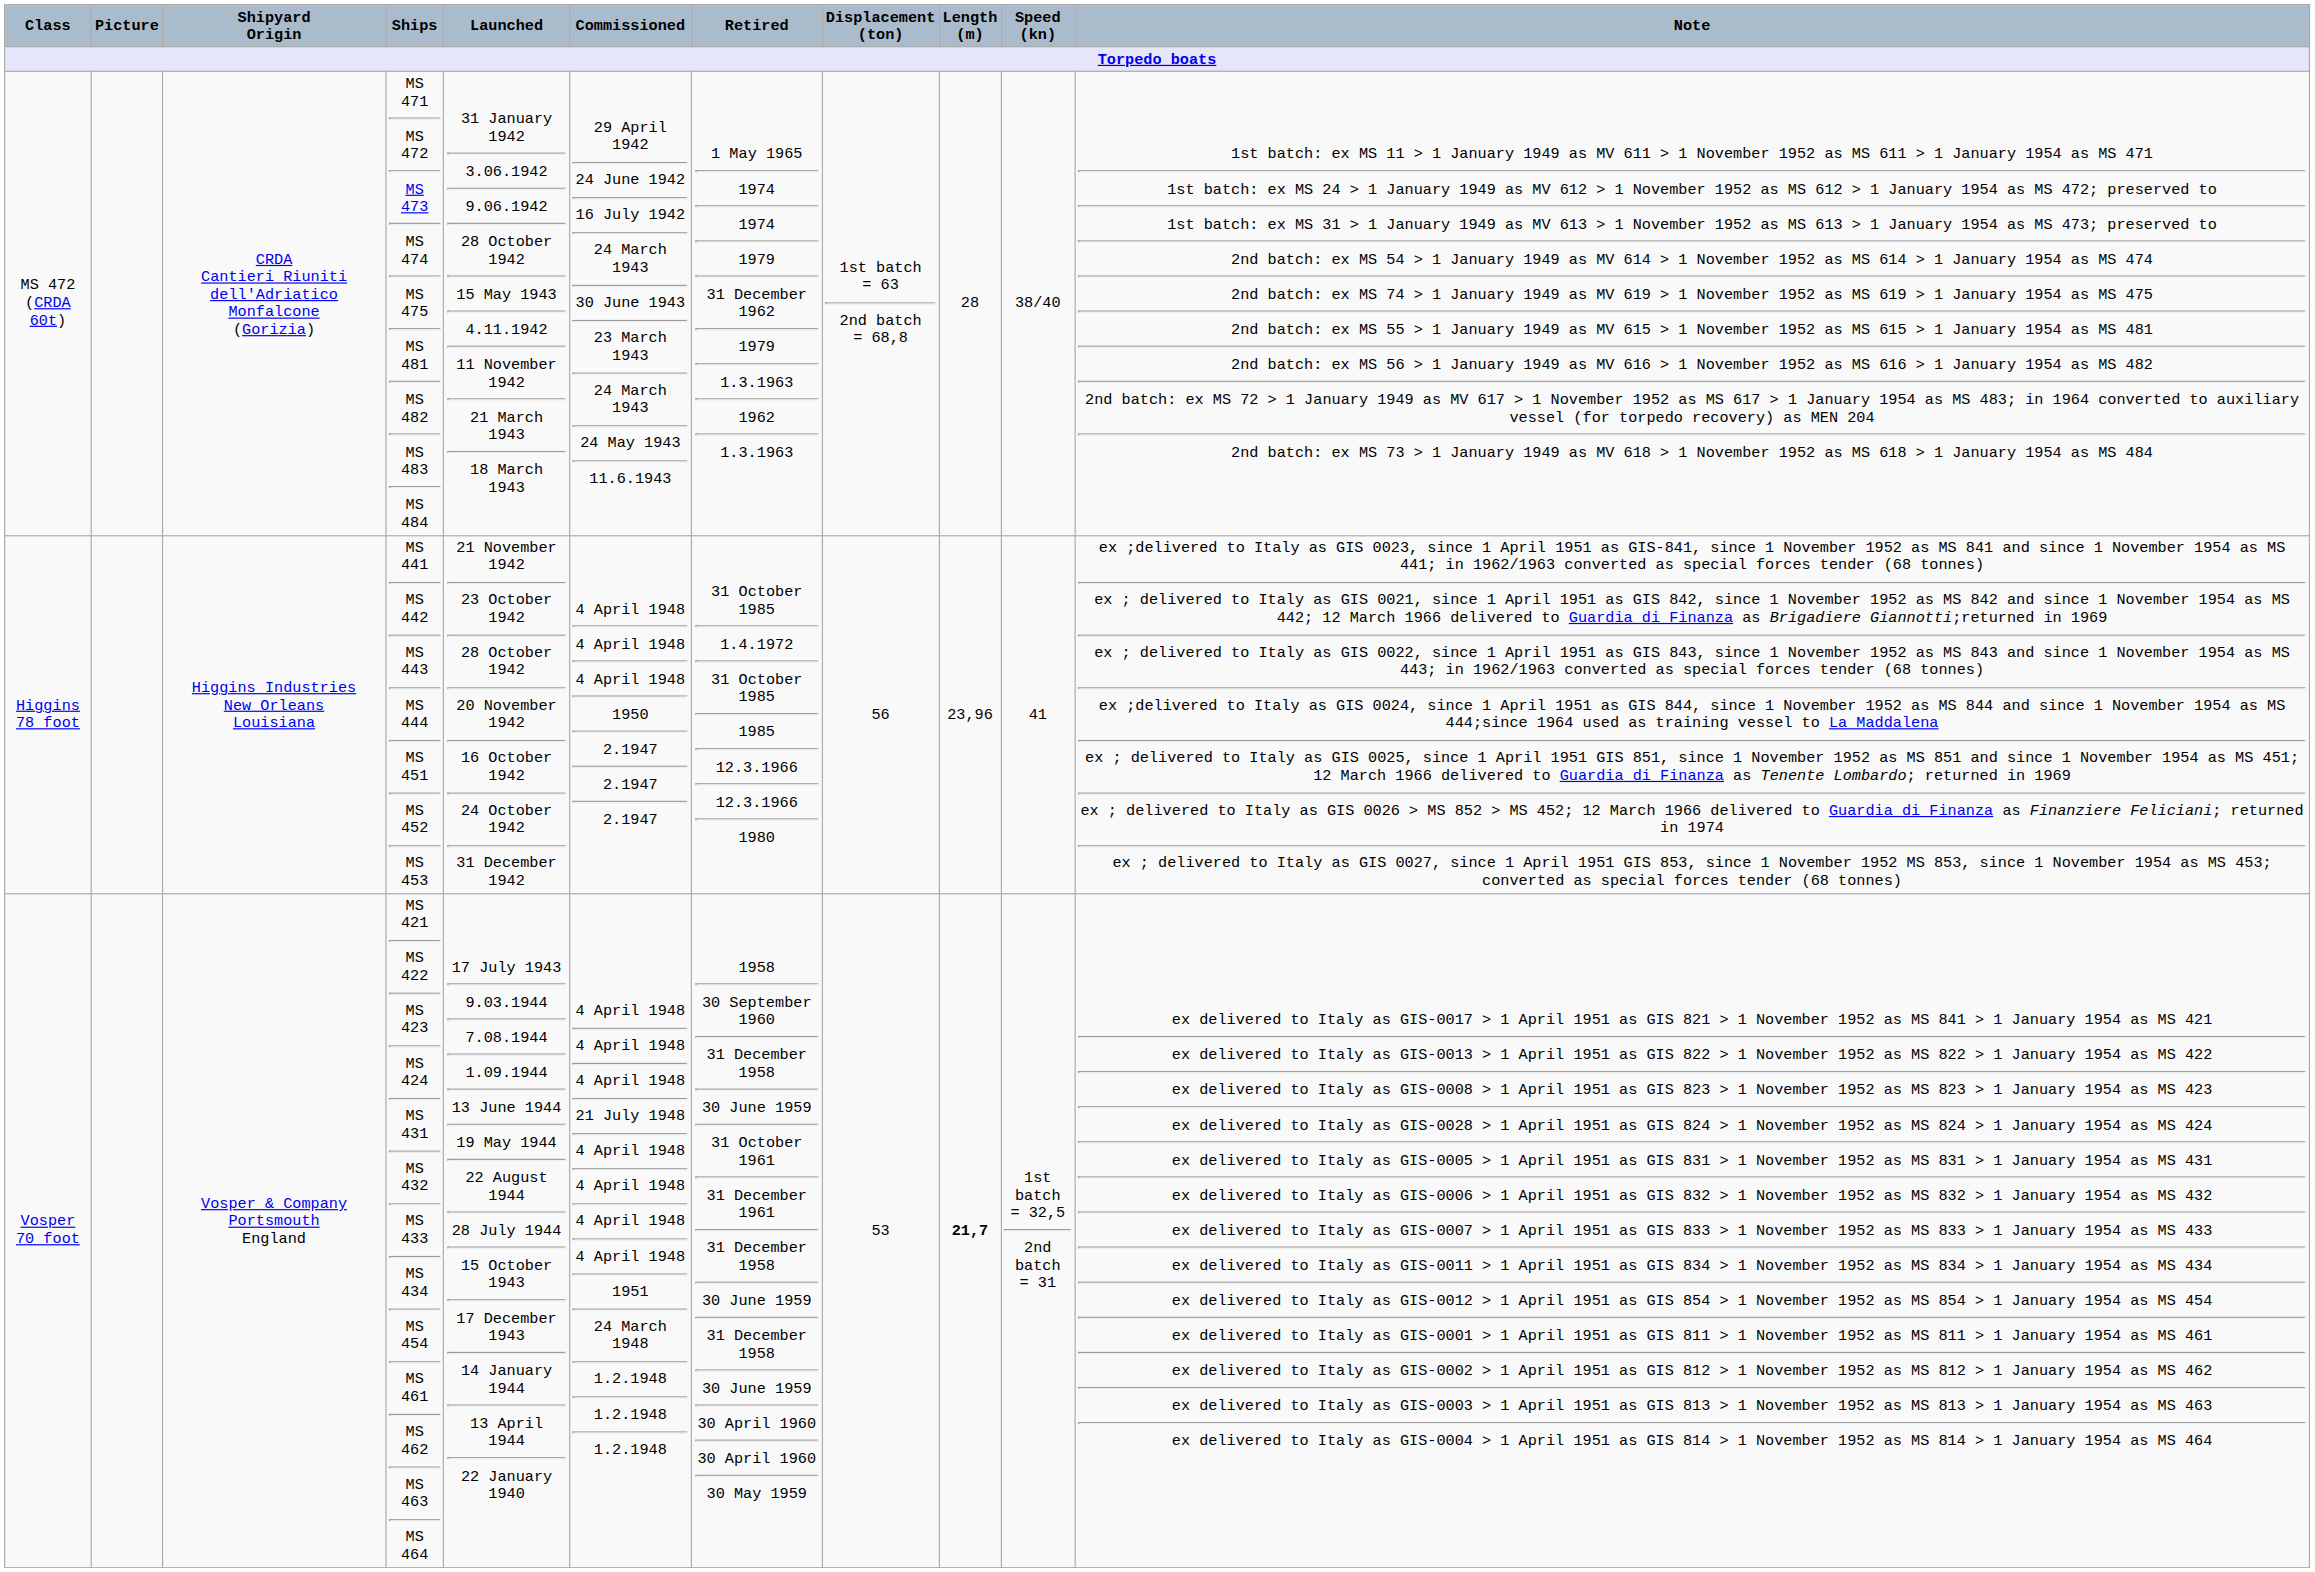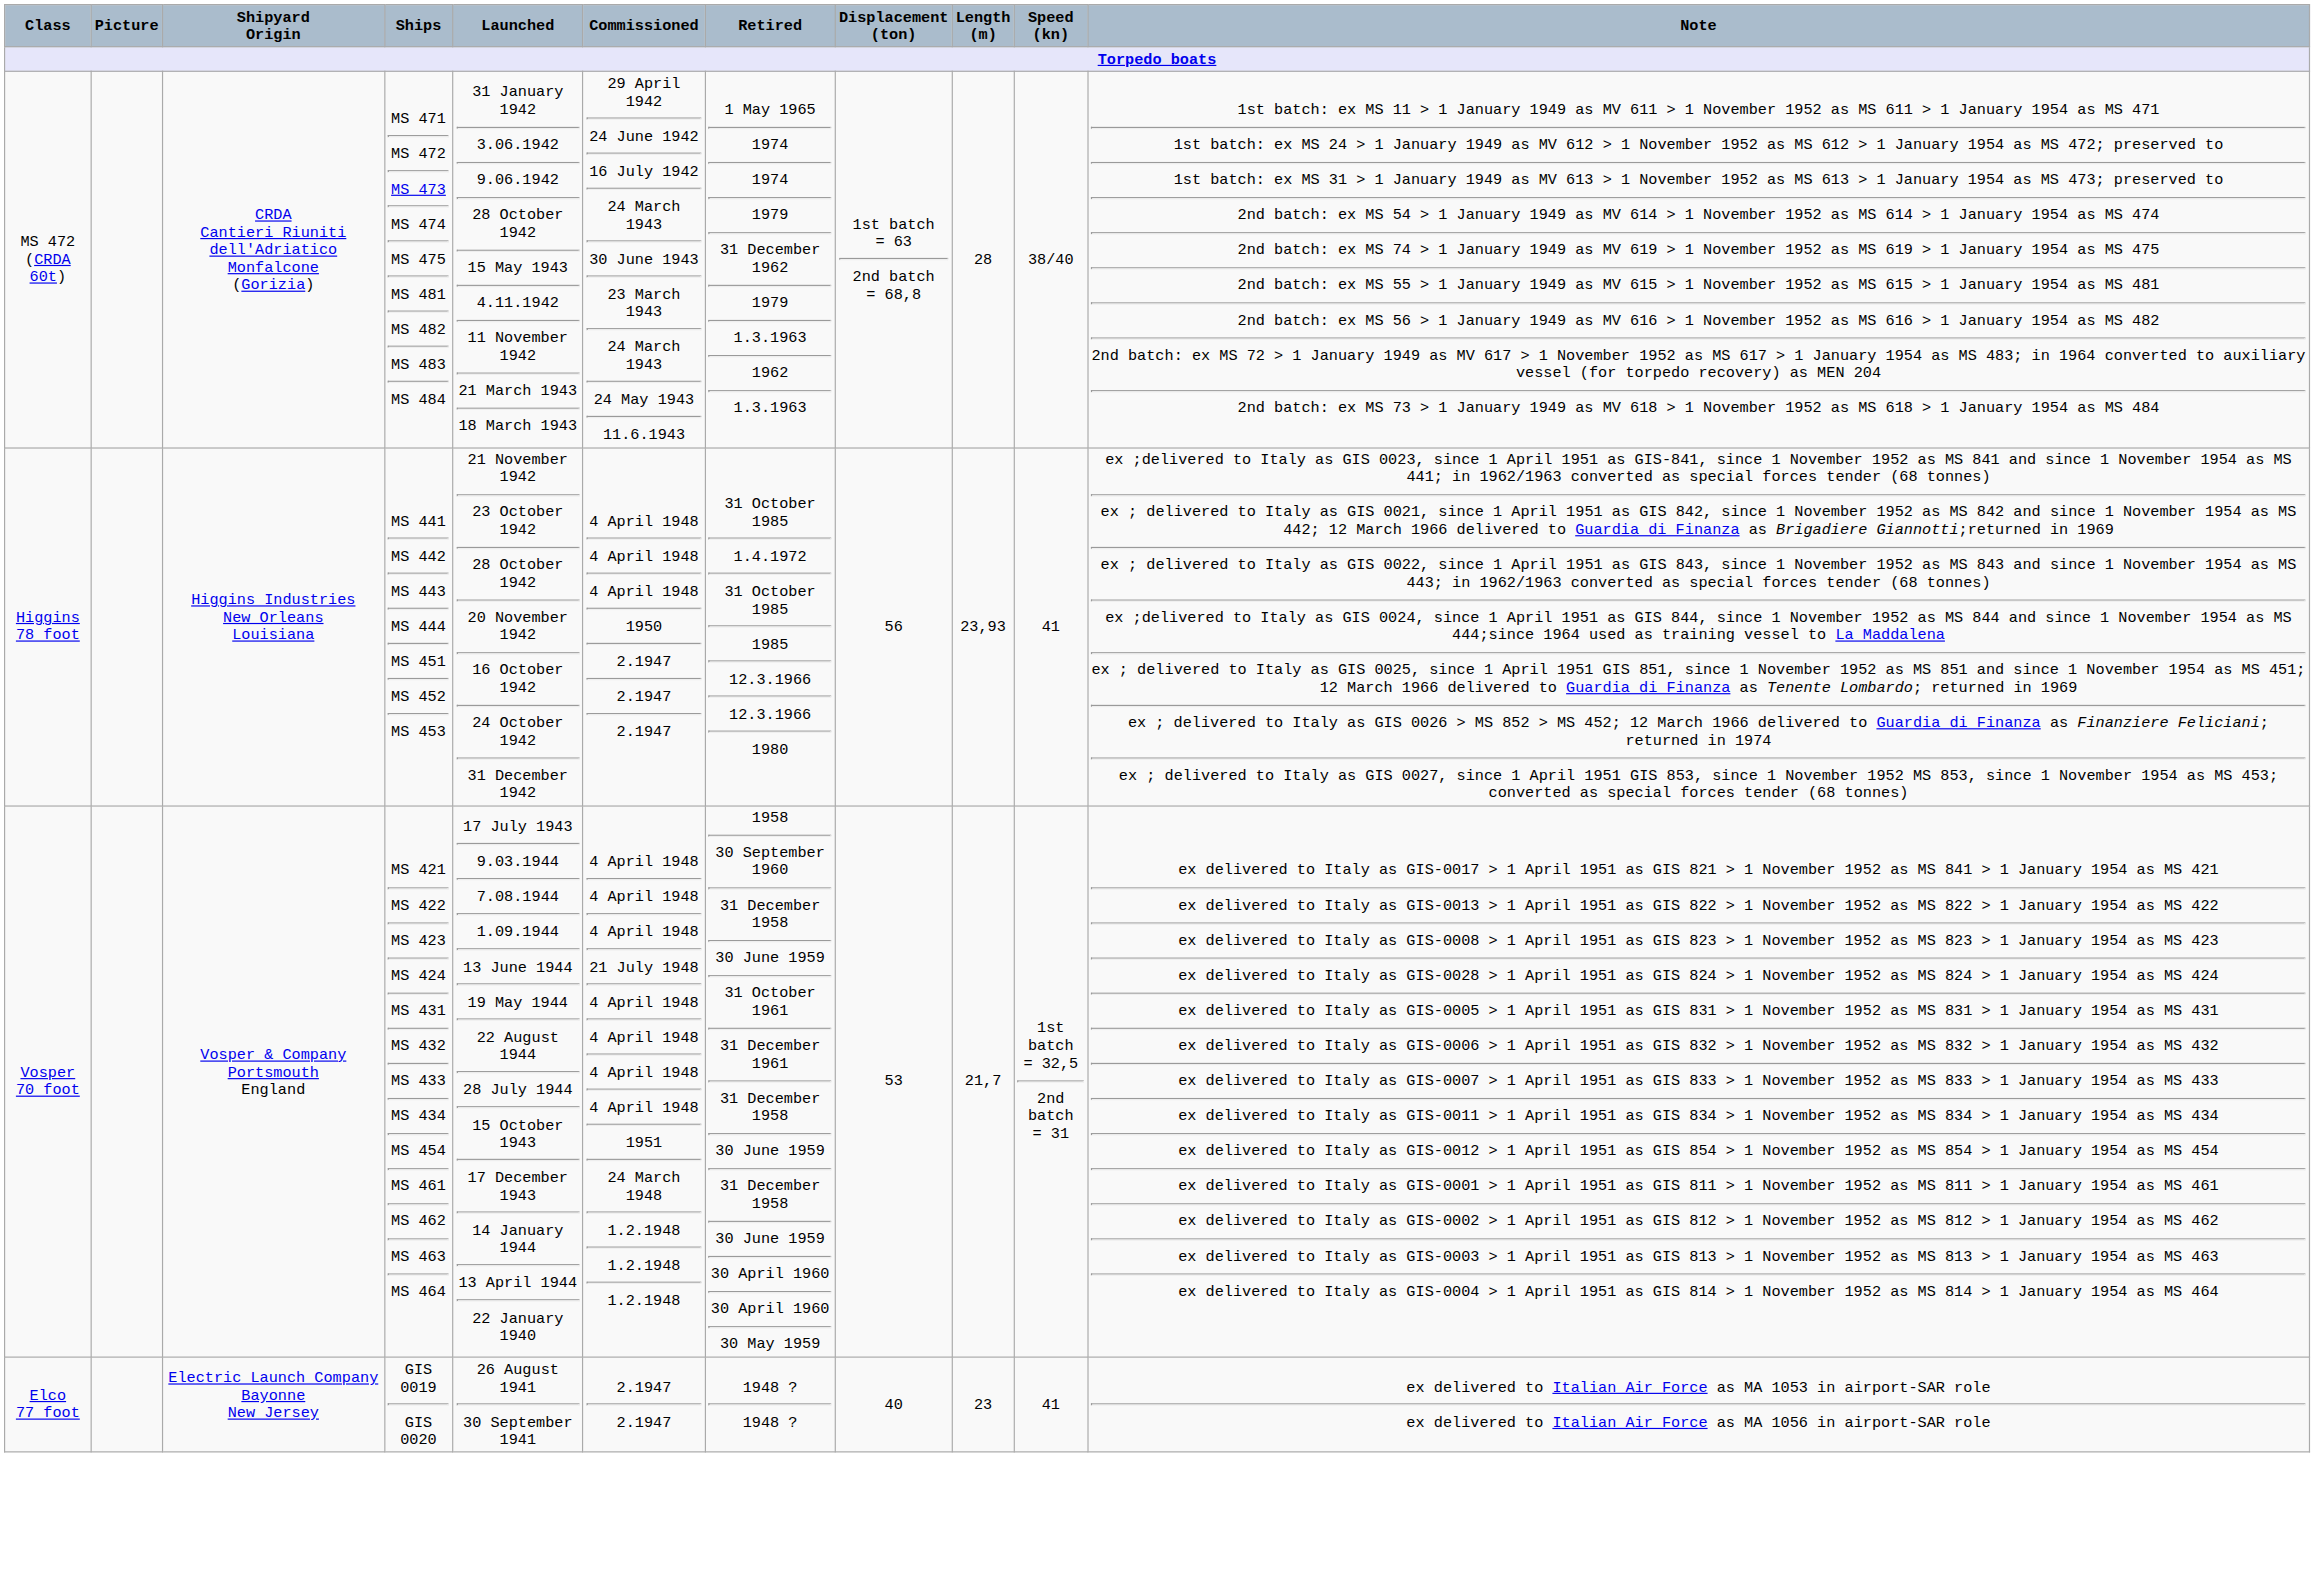(970, 714) 23,96 -> (983, 627) 23,93
(970, 1231) bold -> (983, 1081) normal
+ row: (48, 1405)
